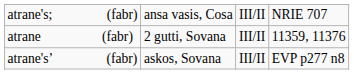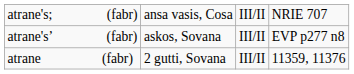rows swapped: (72, 58) <-> (70, 36)
